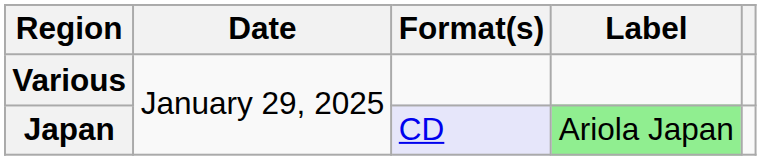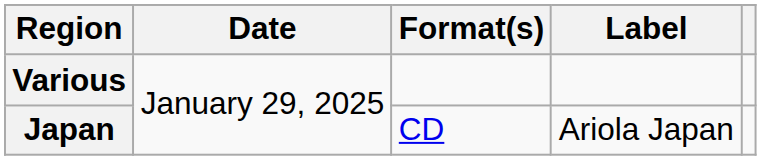(422, 129) lavender background -> (422, 129) no background
(646, 129) lightgreen background -> (646, 129) no background
